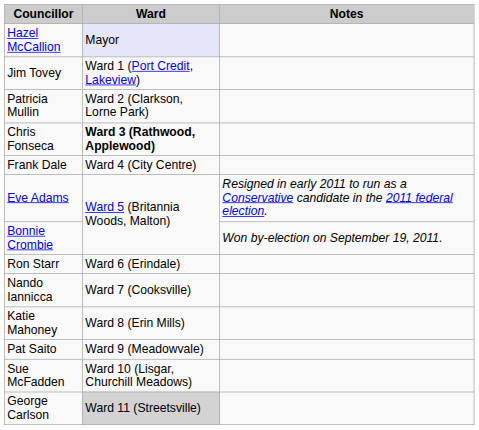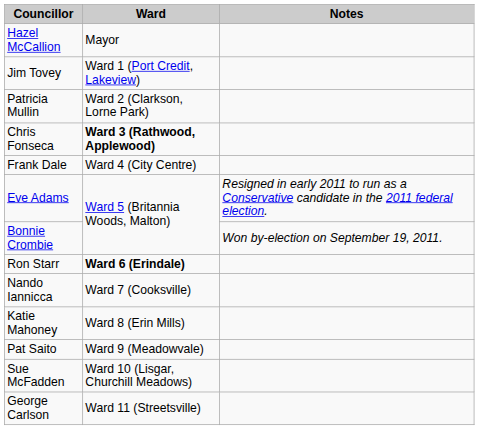(102, 40) lavender background -> (102, 40) no background
(133, 264) normal -> (135, 264) bold
(143, 408) lightgrey background -> (143, 408) no background
